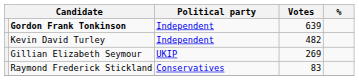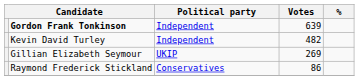(316, 68) 83 -> (316, 68) 86
